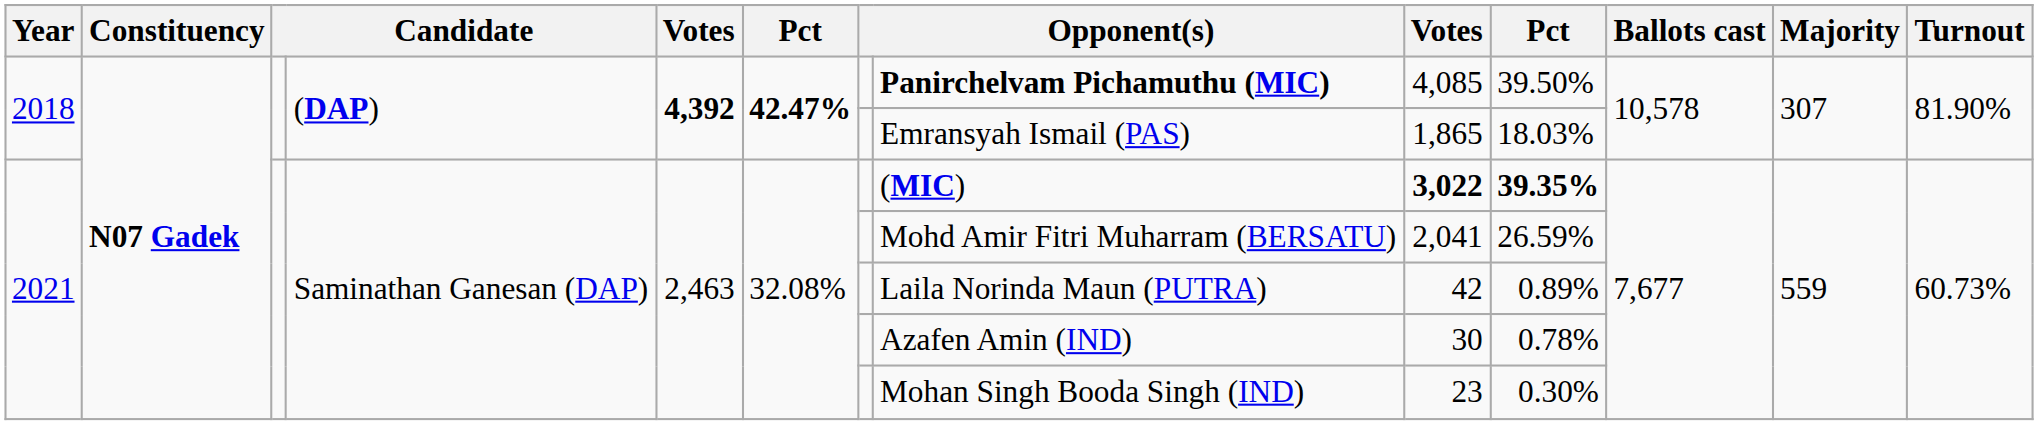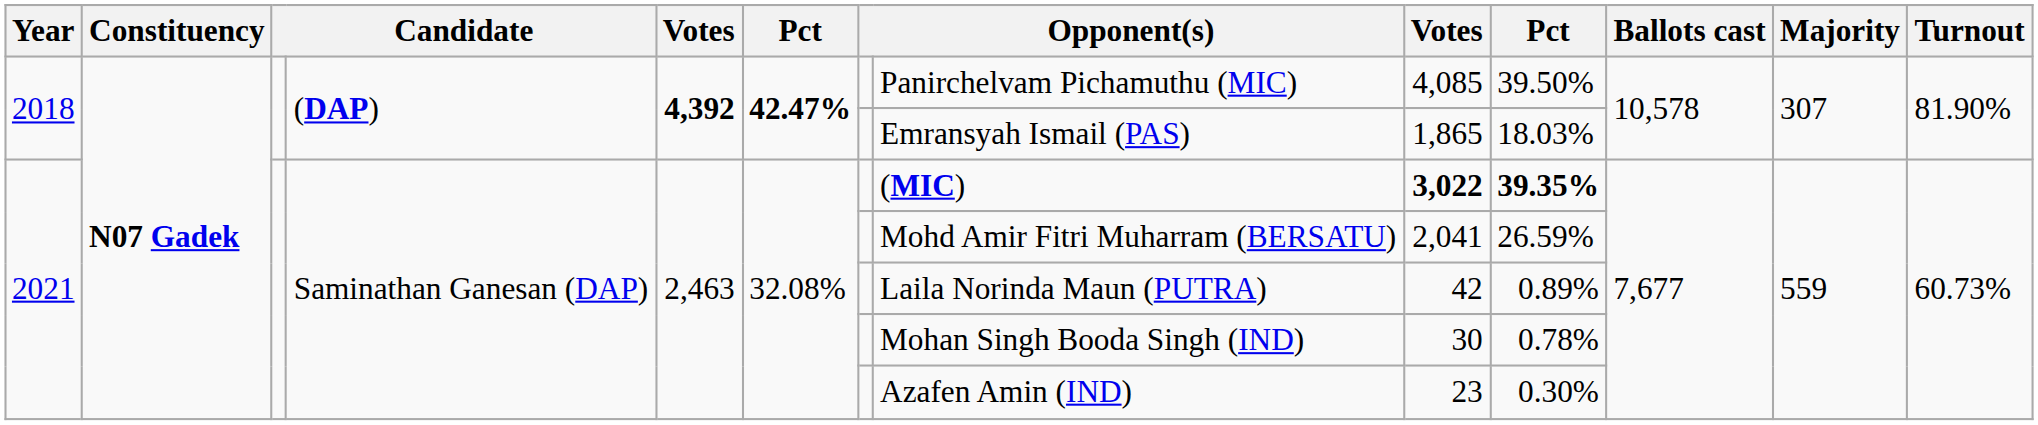(1105, 81) bold -> (1089, 81) normal
(1006, 340) Azafen Amin (IND) -> (1092, 340) Mohan Singh Booda Singh (IND)
(1092, 391) Mohan Singh Booda Singh (IND) -> (1006, 391) Azafen Amin (IND)
